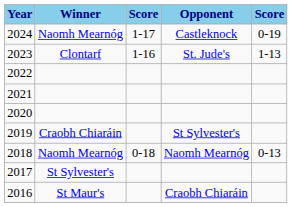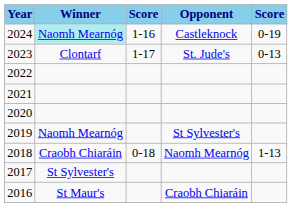(80, 34) no background -> (80, 34) paleturquoise background
(143, 34) 1-17 -> (143, 34) 1-16
(143, 53) 1-16 -> (143, 53) 1-17
(269, 53) 1-13 -> (269, 53) 0-13
(80, 133) Craobh Chiaráin -> (80, 133) Naomh Mearnóg
(80, 152) Naomh Mearnóg -> (80, 152) Craobh Chiaráin
(269, 152) 0-13 -> (269, 152) 1-13
